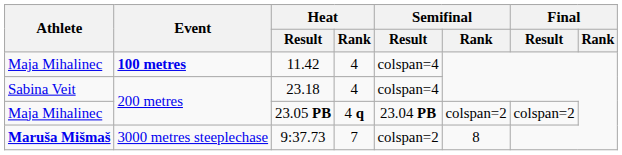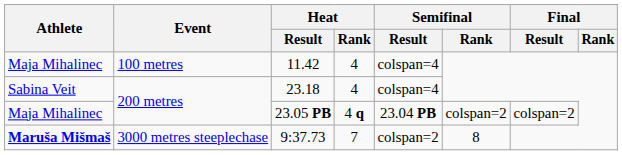(152, 64) bold -> (150, 64) normal
